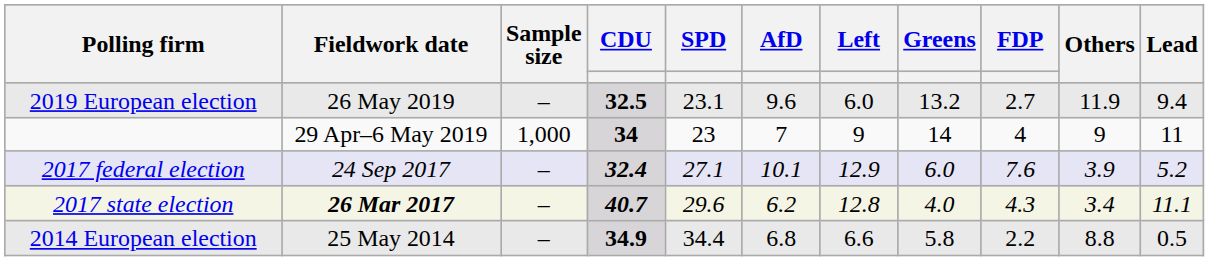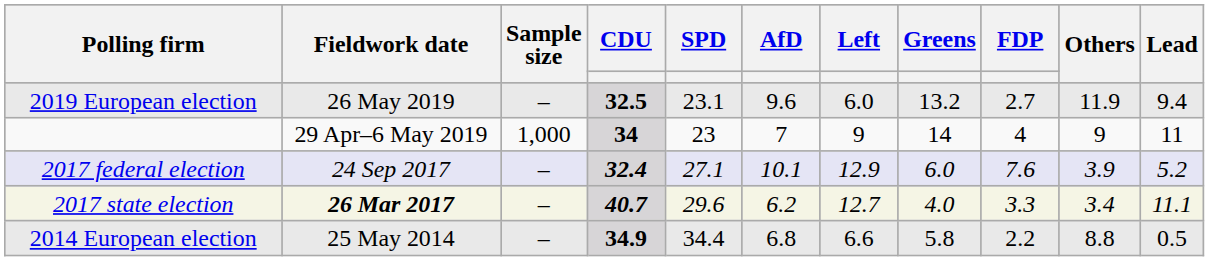(859, 203) 12.8 -> (859, 203) 12.7
(1020, 203) 4.3 -> (1020, 203) 3.3
